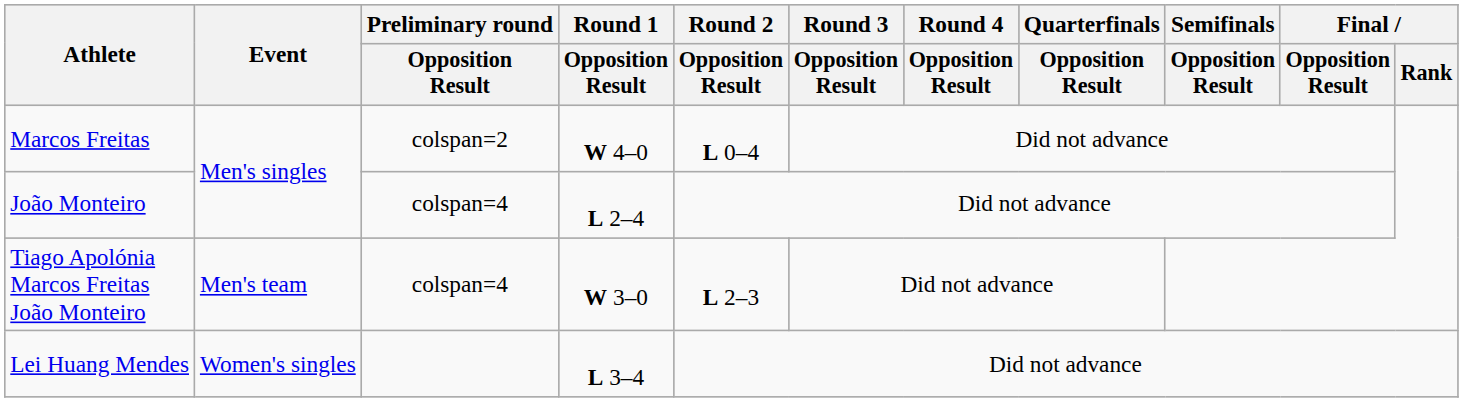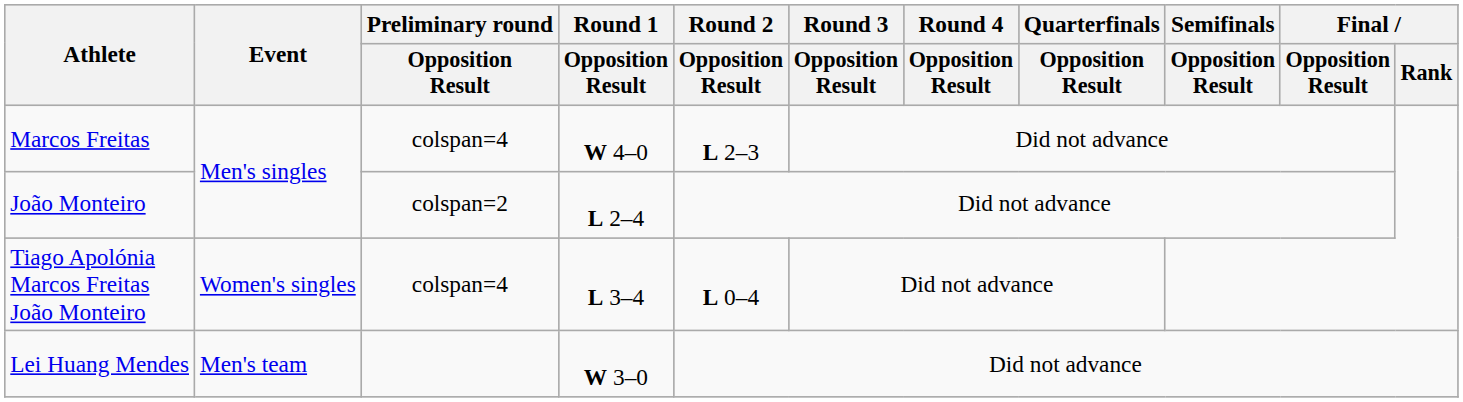(460, 138) colspan=2 -> (460, 138) colspan=4
(731, 152) L 0–4 -> (731, 152) L 2–3
(460, 204) colspan=4 -> (460, 204) colspan=2
(253, 284) Men's team -> (278, 284) Women's singles
(616, 298) W 3–0 -> (616, 298) L 3–4
(731, 298) L 2–3 -> (731, 298) L 0–4
(278, 364) Women's singles -> (253, 364) Men's team
(616, 378) L 3–4 -> (616, 378) W 3–0
